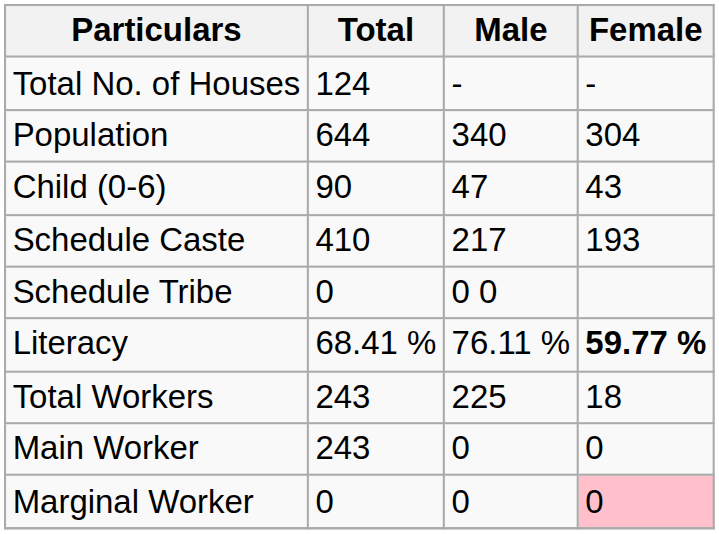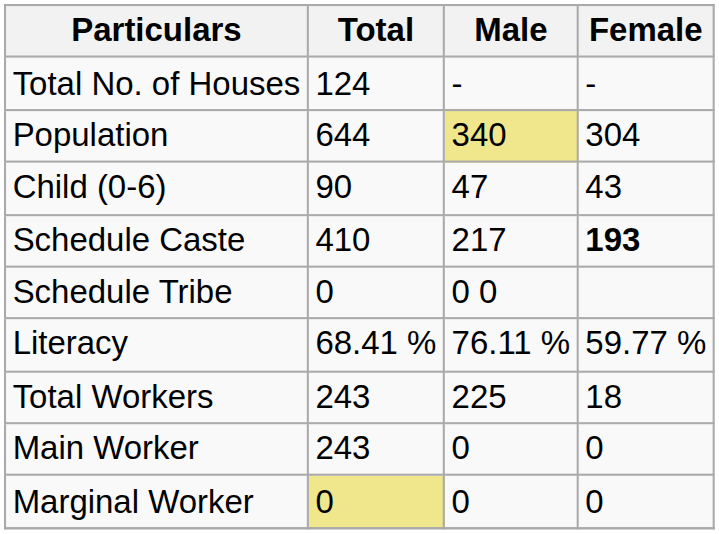(479, 135) no background -> (479, 135) khaki background
(613, 239) normal -> (613, 239) bold
(646, 344) bold -> (646, 344) normal
(325, 501) no background -> (325, 501) khaki background
(594, 501) pink background -> (594, 501) no background
